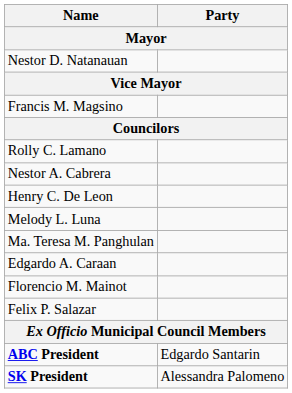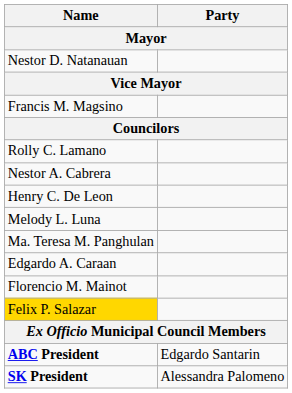(52, 309) no background -> (52, 309) gold background
